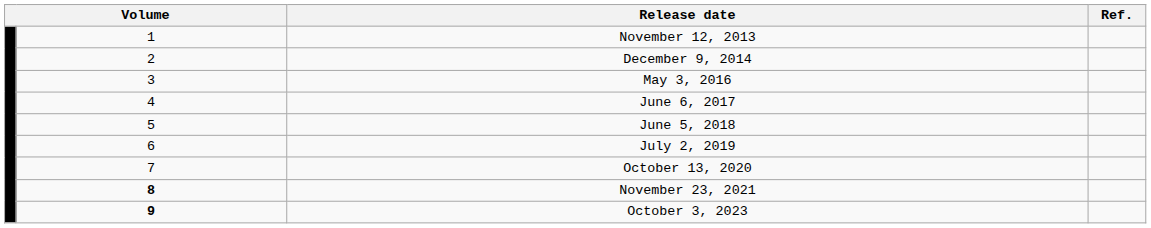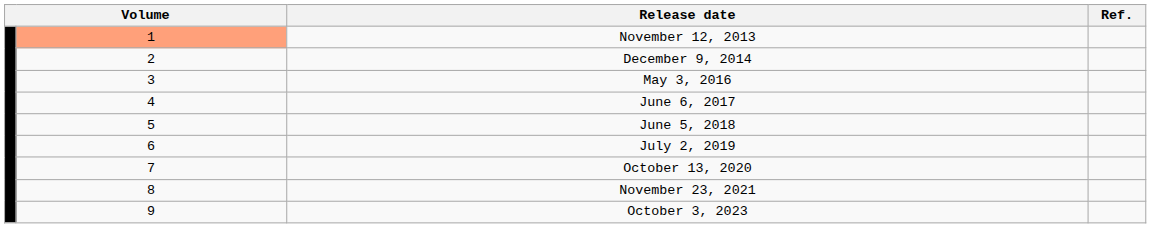(151, 37) no background -> (151, 37) lightsalmon background
(151, 190) bold -> (151, 190) normal
(151, 212) bold -> (151, 212) normal
